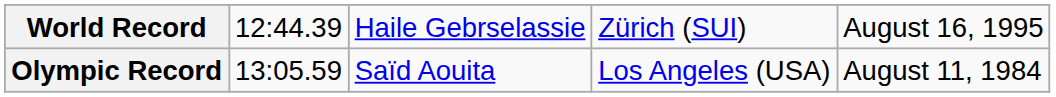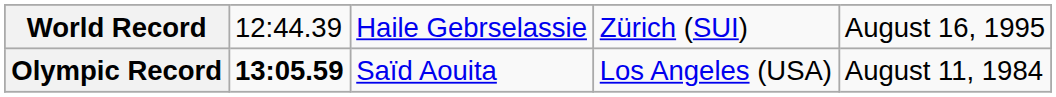(288, 70) normal -> (289, 70) bold
